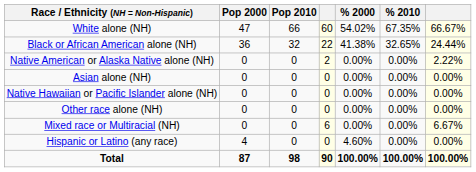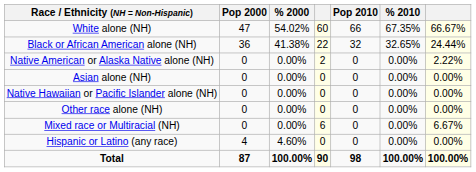columns swapped: (294, 12) <-> (358, 12)
